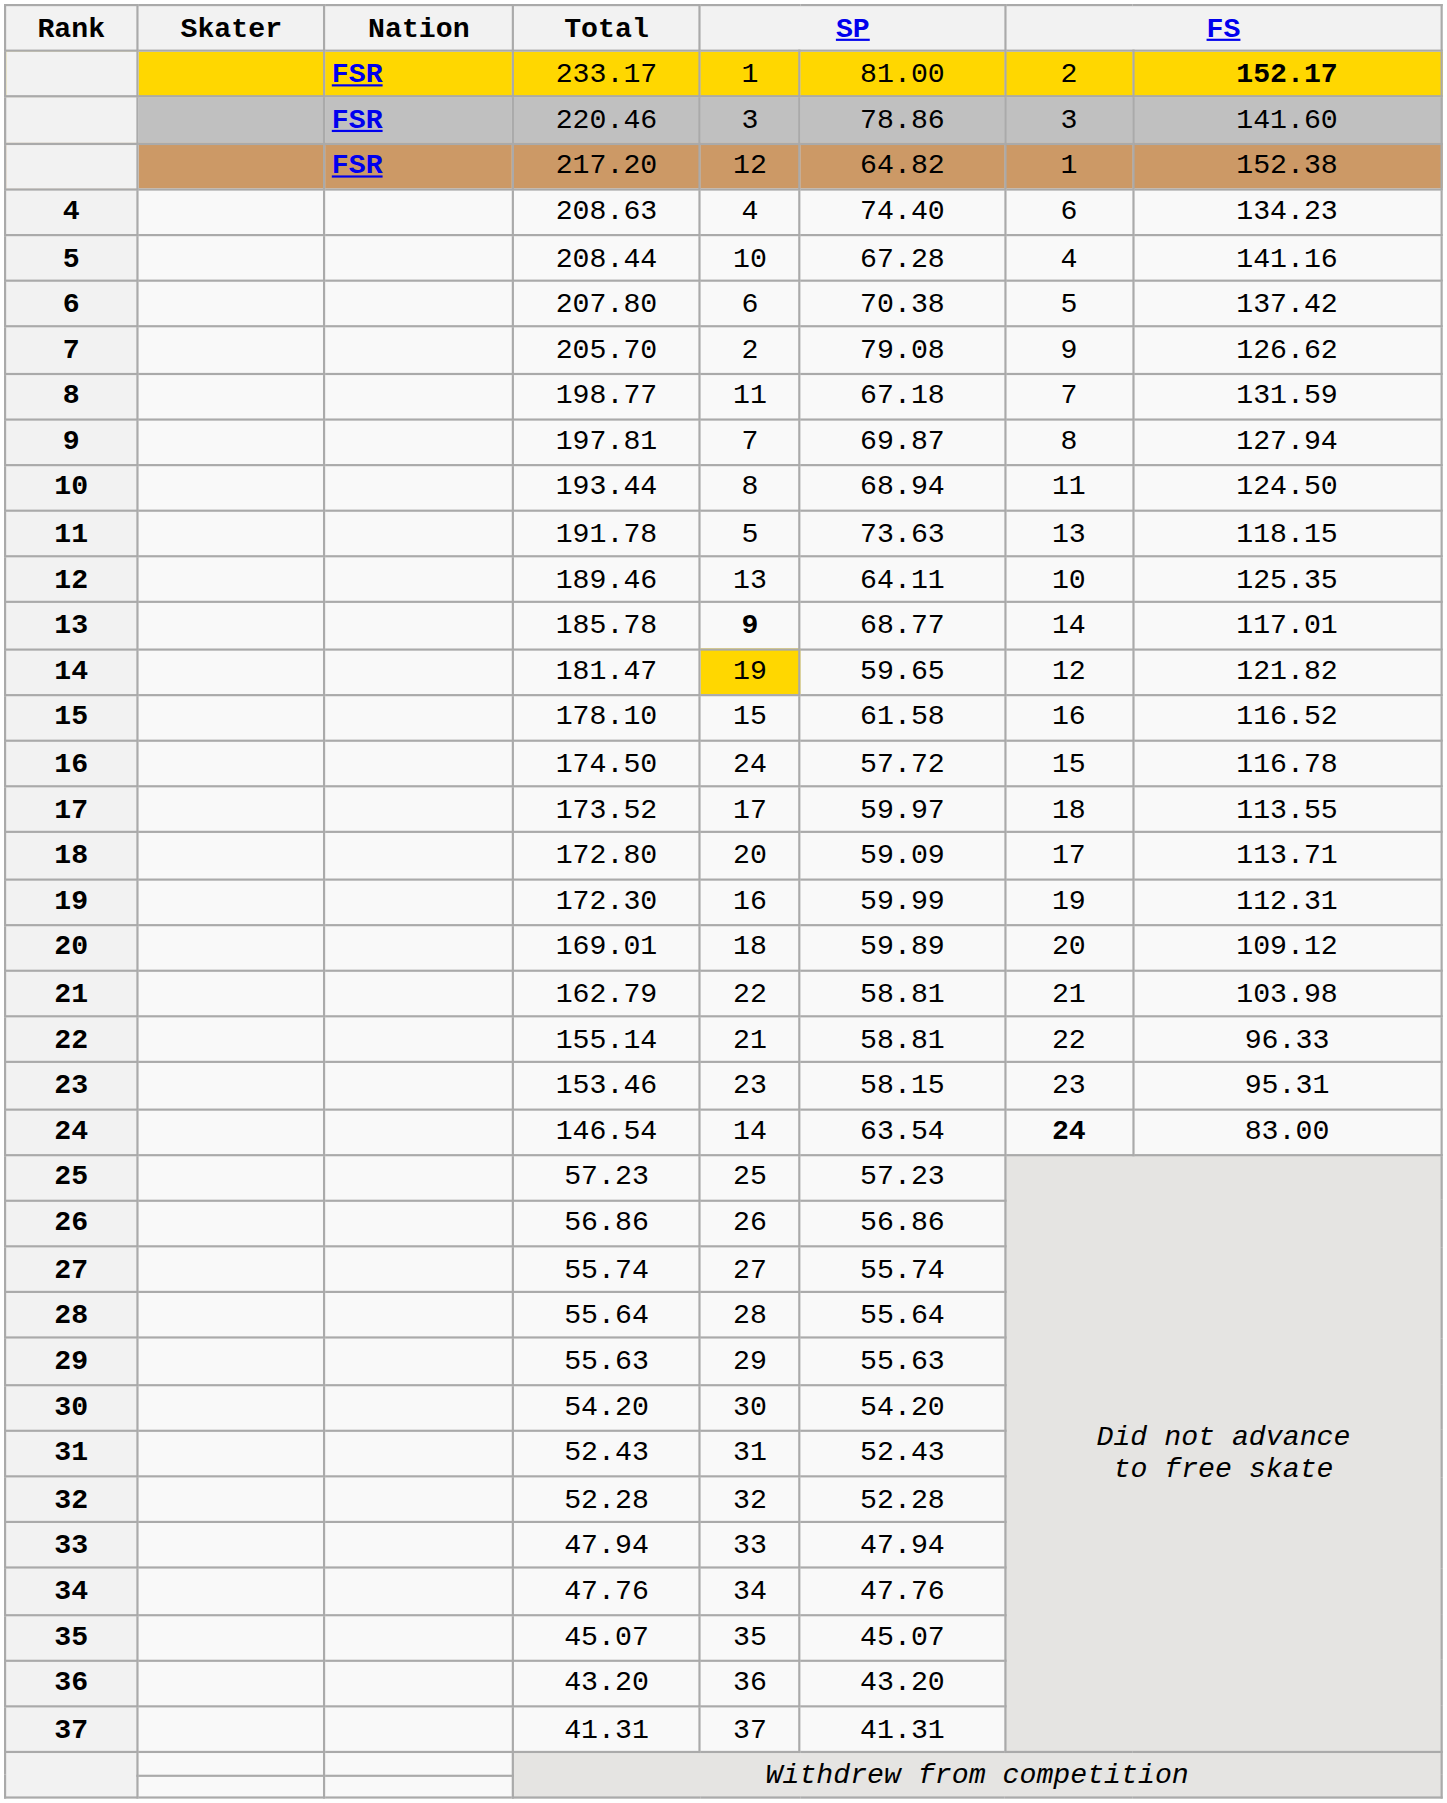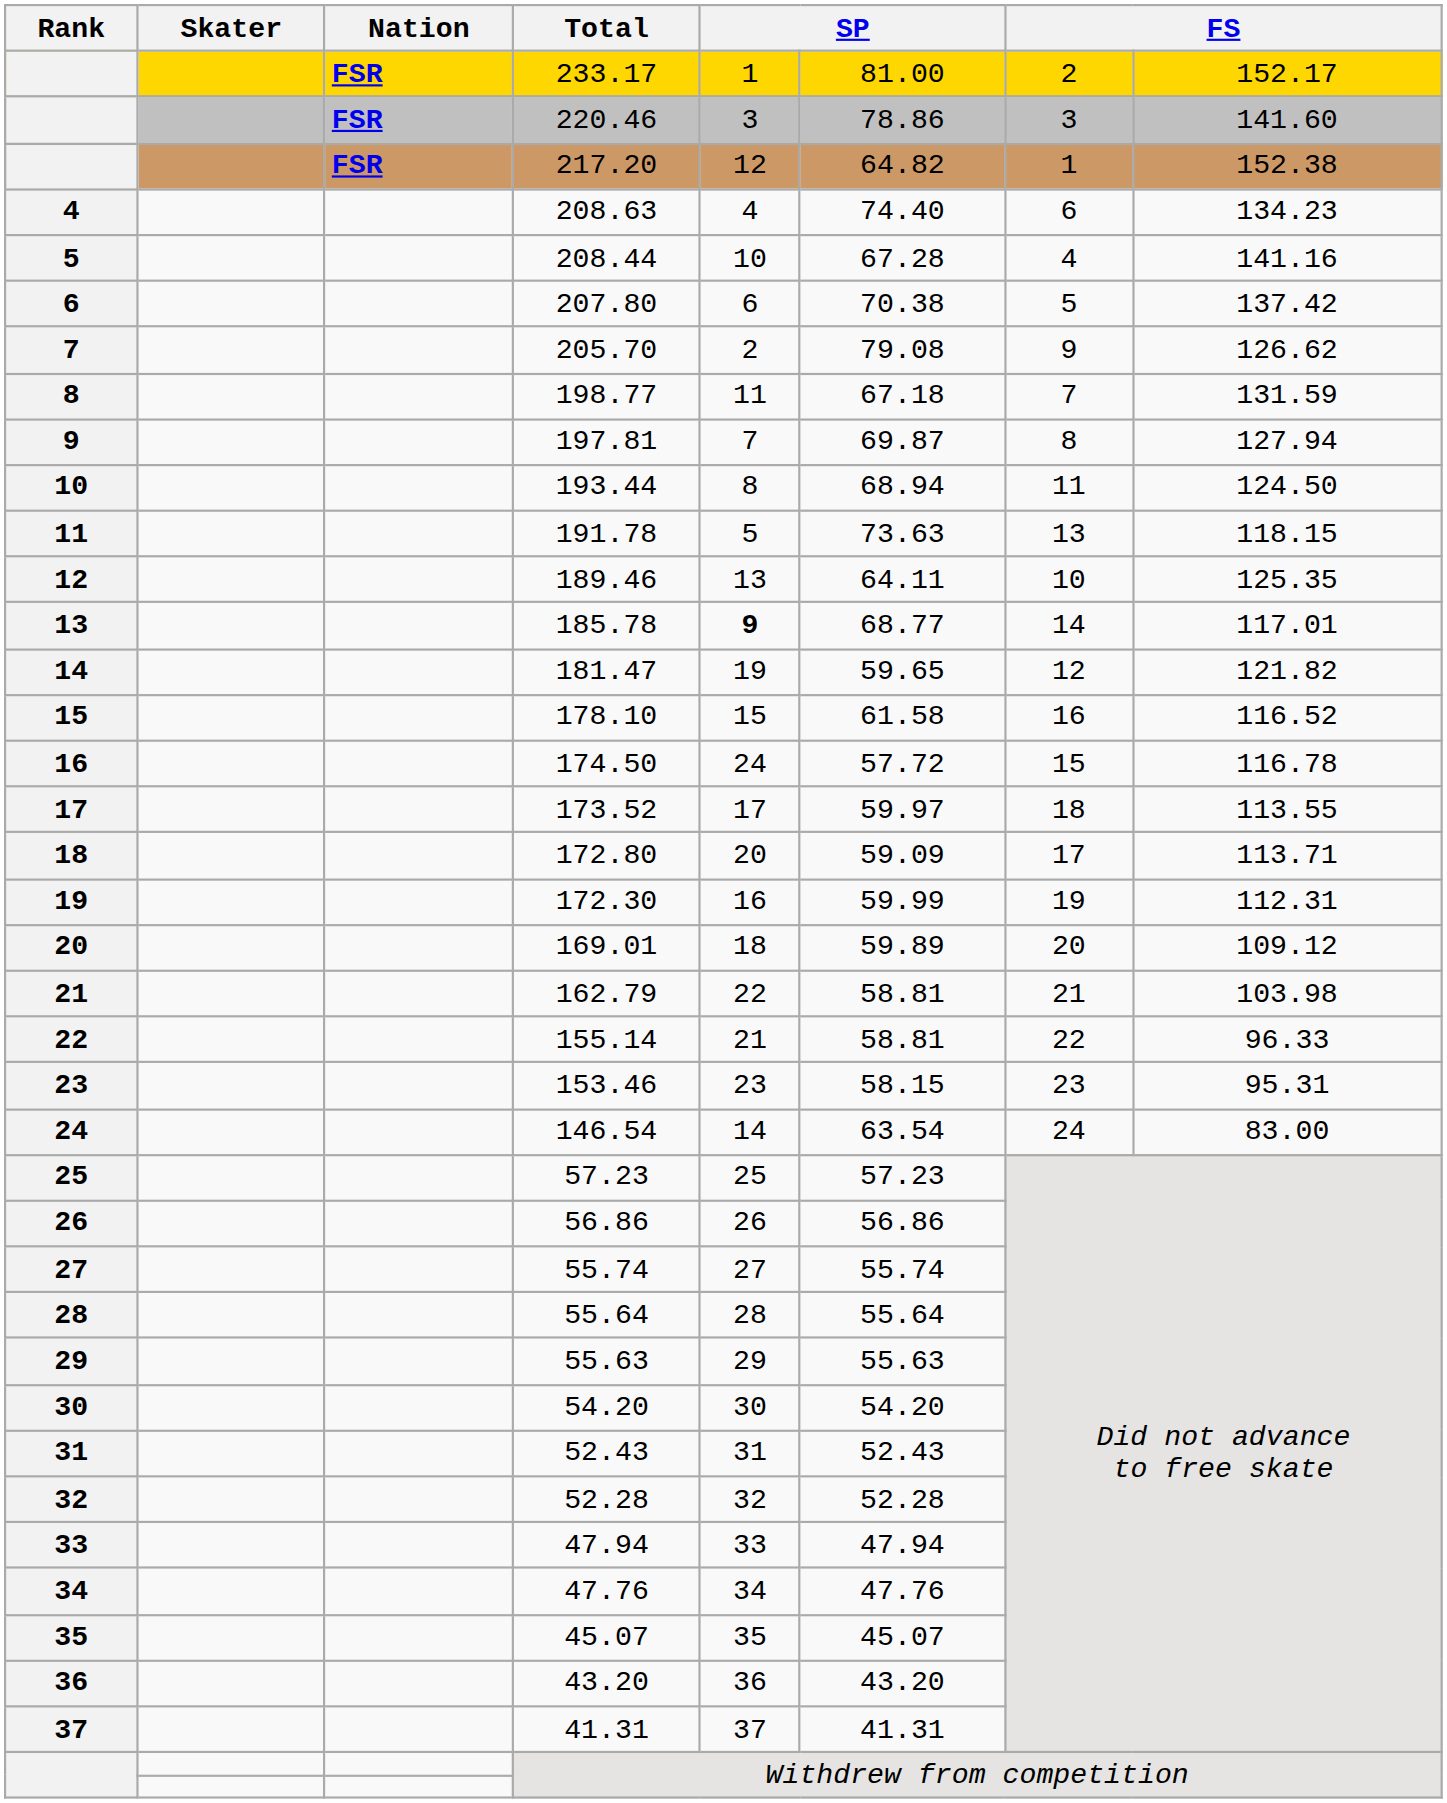(1287, 74) bold -> (1287, 74) normal
(750, 672) gold background -> (750, 672) no background
(1069, 1132) bold -> (1069, 1132) normal
